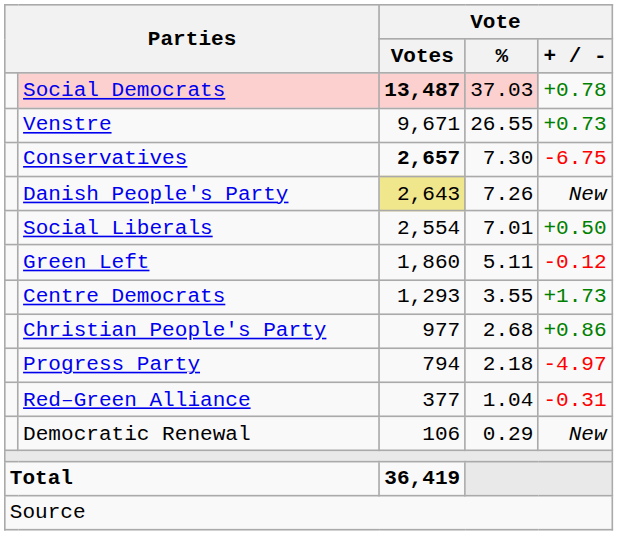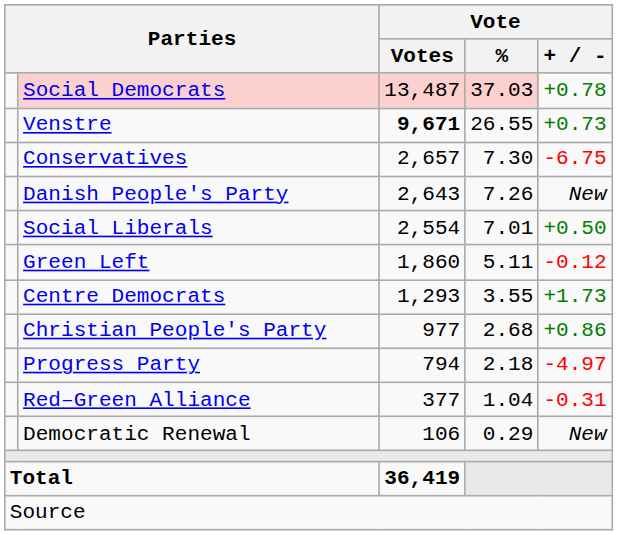(422, 91) bold -> (422, 91) normal
(429, 125) normal -> (429, 125) bold
(429, 159) bold -> (429, 159) normal
(429, 194) khaki background -> (429, 194) no background
